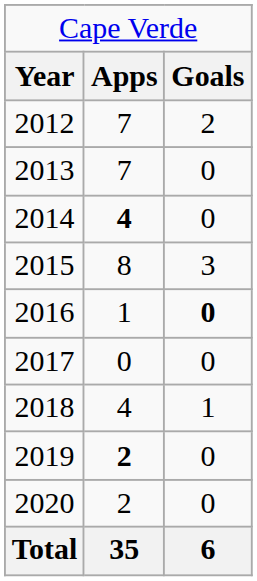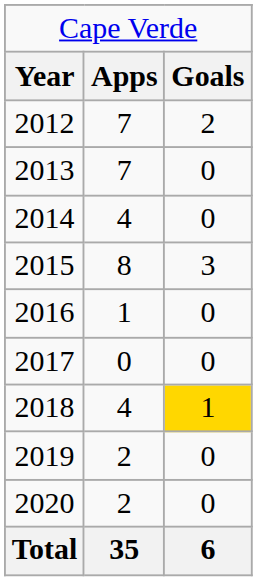(124, 218) bold -> (124, 218) normal
(208, 312) bold -> (208, 312) normal
(208, 407) no background -> (208, 407) gold background
(124, 455) bold -> (124, 455) normal
